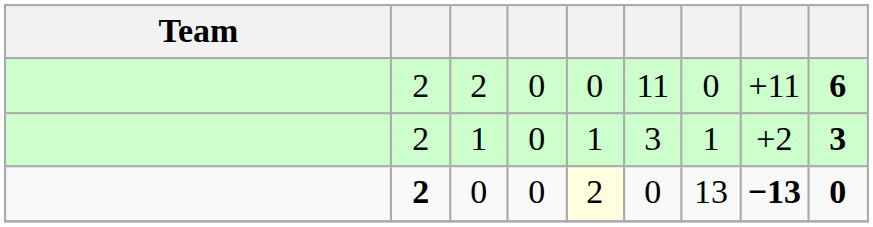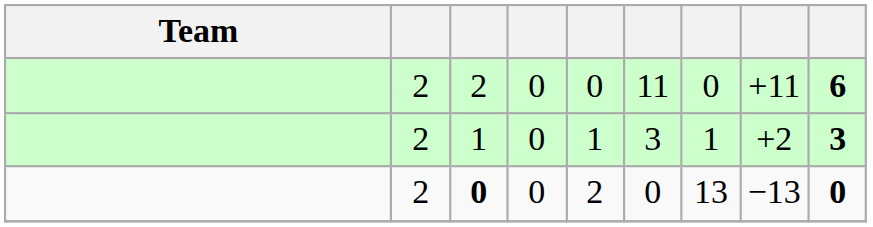(421, 192) bold -> (421, 192) normal
(479, 192) normal -> (479, 192) bold
(595, 192) lightyellow background -> (595, 192) no background
(774, 192) bold -> (774, 192) normal
